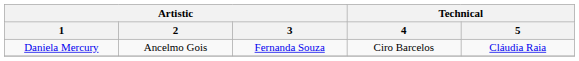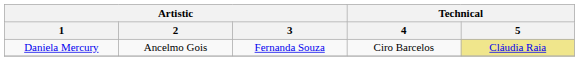(518, 48) no background -> (518, 48) khaki background
